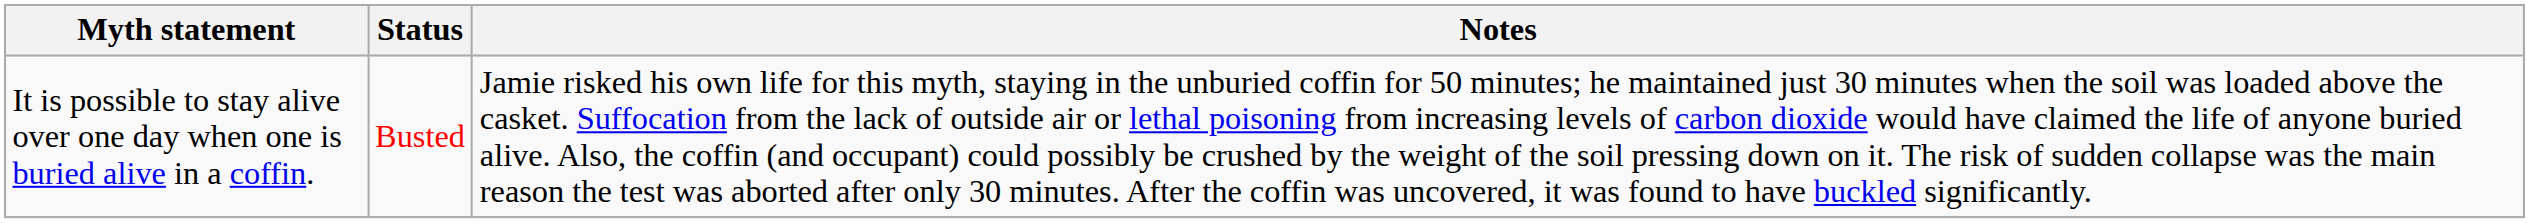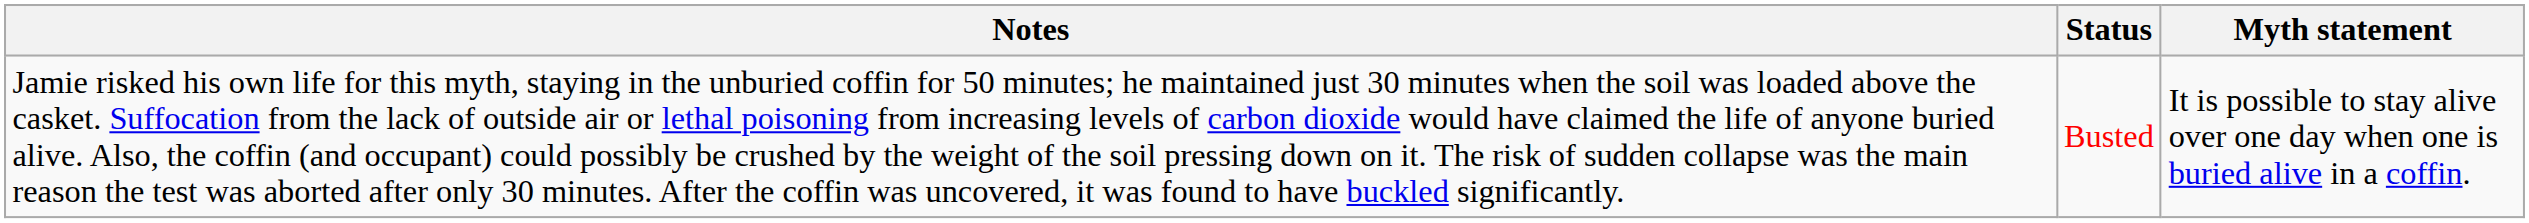columns swapped: (186, 30) <-> (1498, 30)
